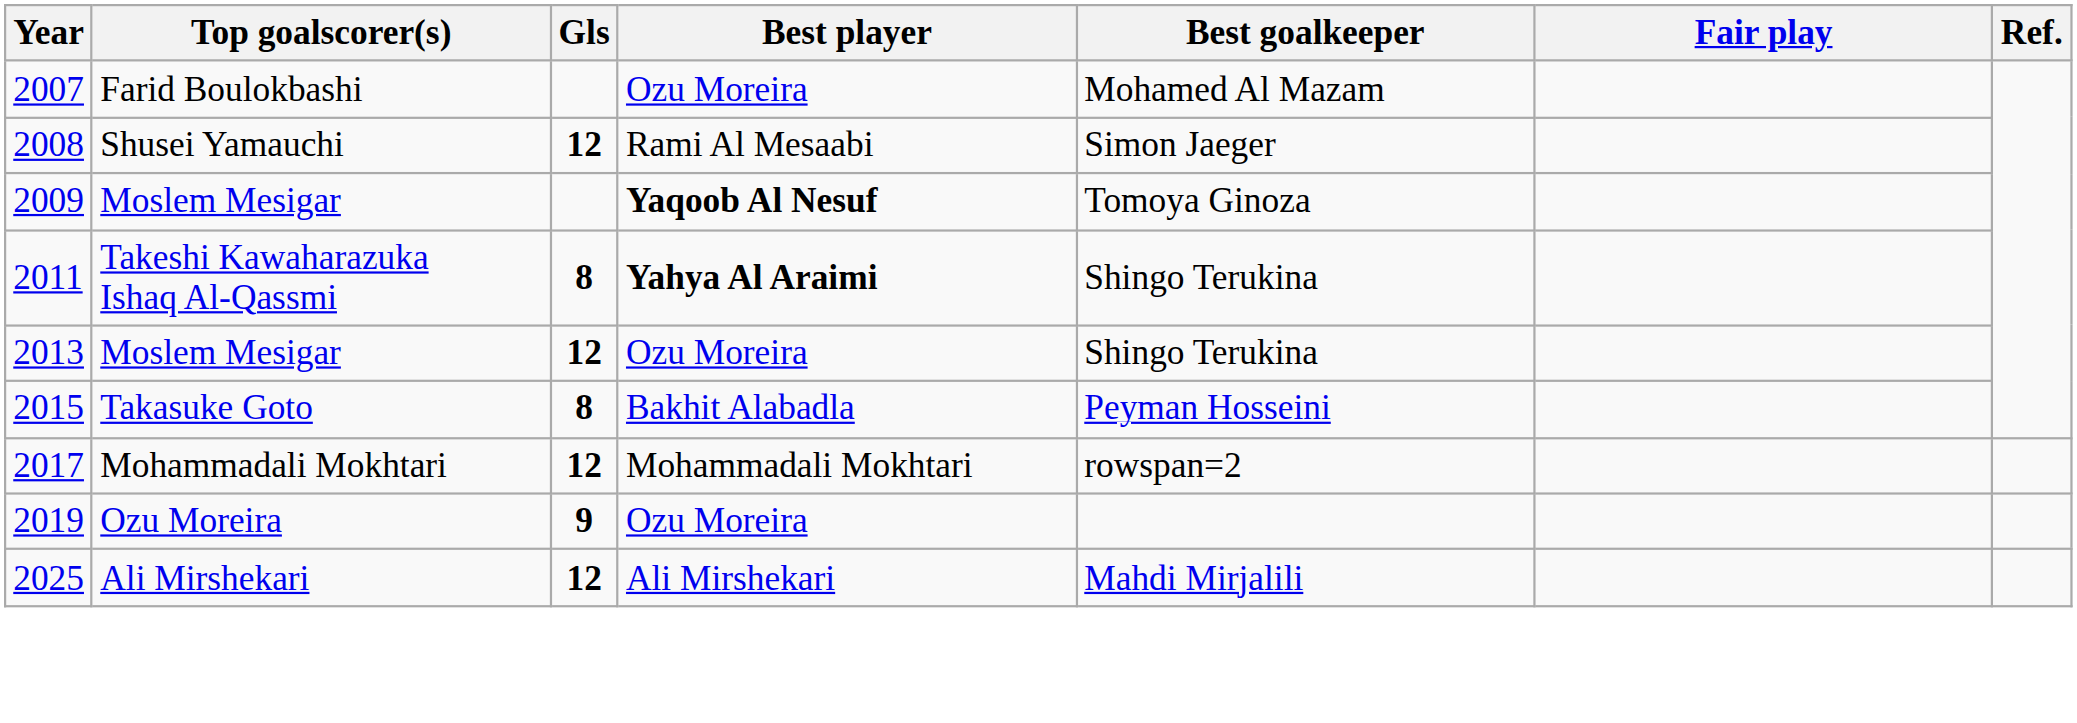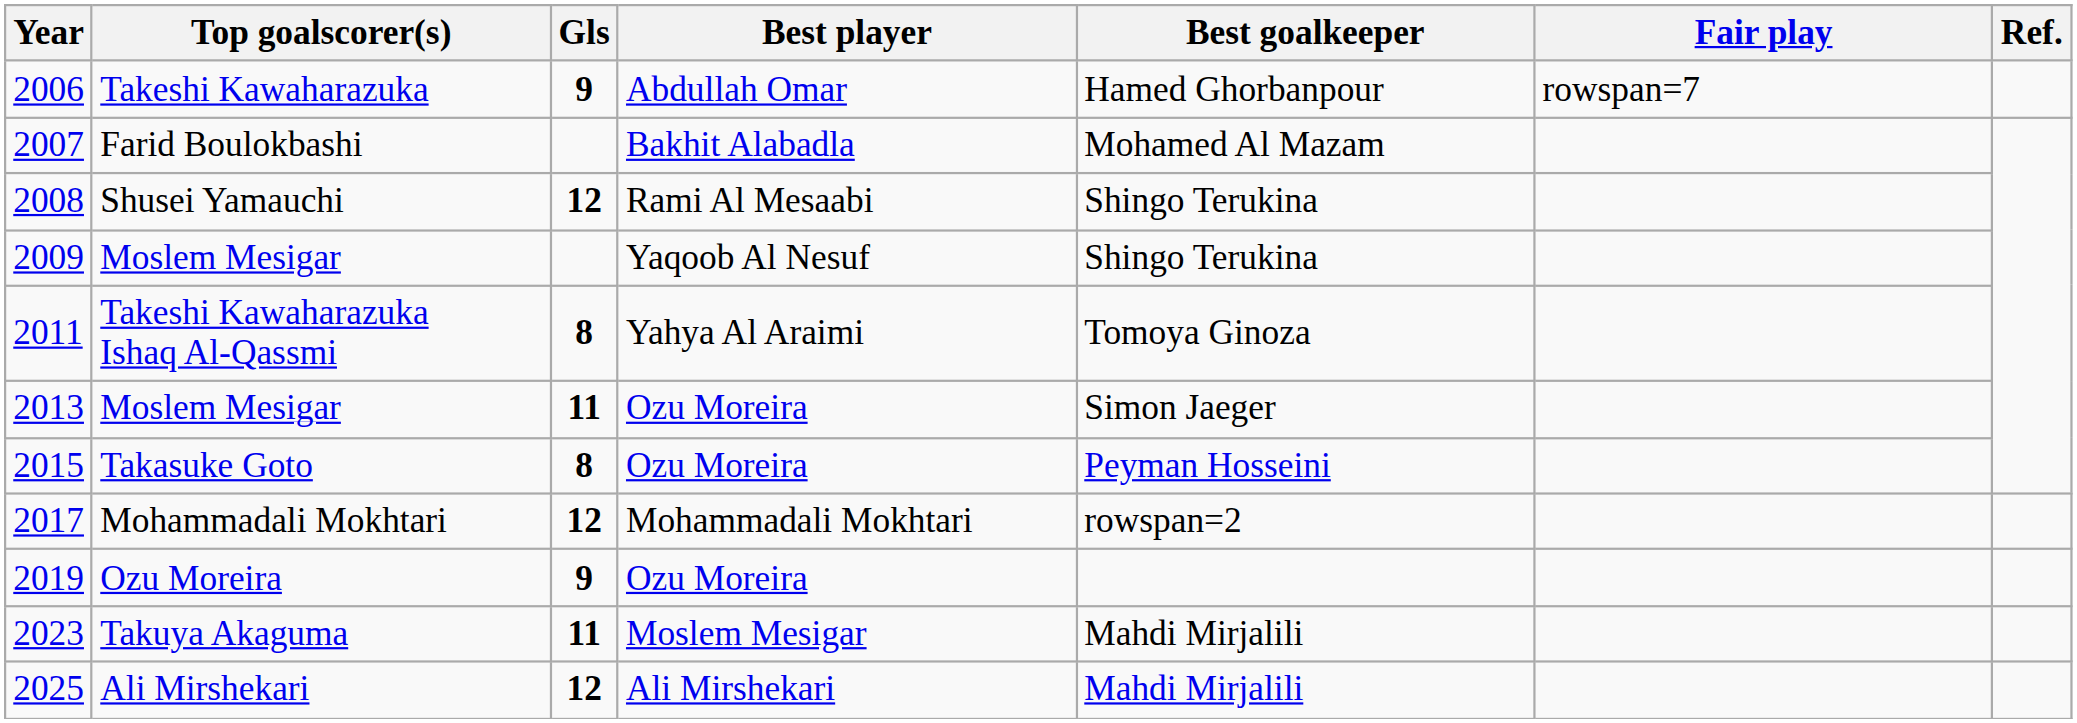+ row: (49, 88)
(717, 88) Ozu Moreira -> (740, 144) Bakhit Alabadla
(1180, 144) Simon Jaeger -> (1201, 200) Shingo Terukina
(752, 200) bold -> (748, 256) normal
(1197, 200) Tomoya Ginoza -> (1201, 256) Shingo Terukina
(752, 276) bold -> (745, 332) normal
(1201, 276) Shingo Terukina -> (1197, 332) Tomoya Ginoza
(584, 352) 12 -> (584, 408) 11
(1201, 352) Shingo Terukina -> (1180, 408) Simon Jaeger
(740, 408) Bakhit Alabadla -> (717, 464) Ozu Moreira
+ row: (49, 633)
